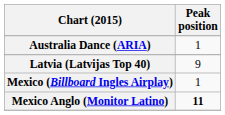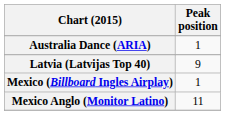(198, 100) bold -> (198, 100) normal
